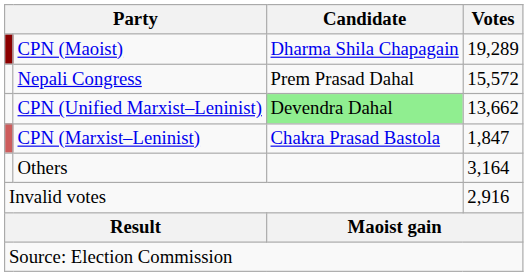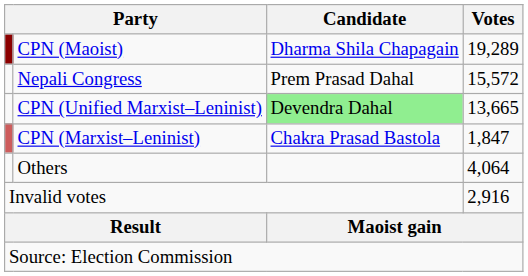(493, 108) 13,662 -> (493, 108) 13,665
(488, 167) 3,164 -> (488, 167) 4,064
